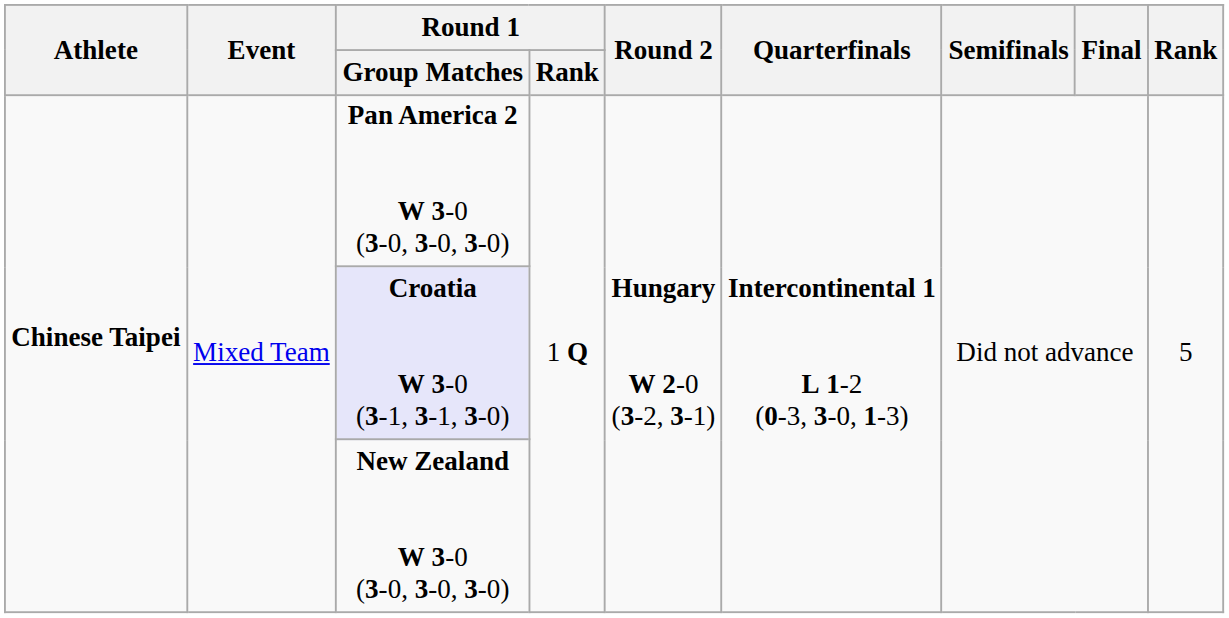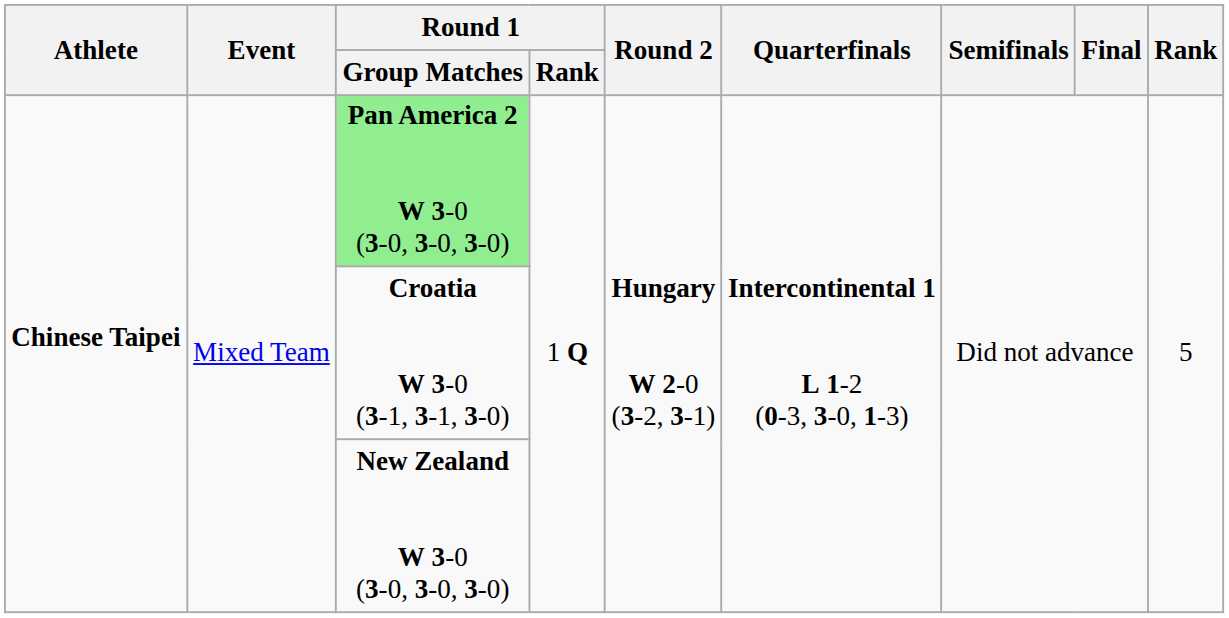(433, 180) no background -> (433, 180) lightgreen background
(433, 352) lavender background -> (433, 352) no background
